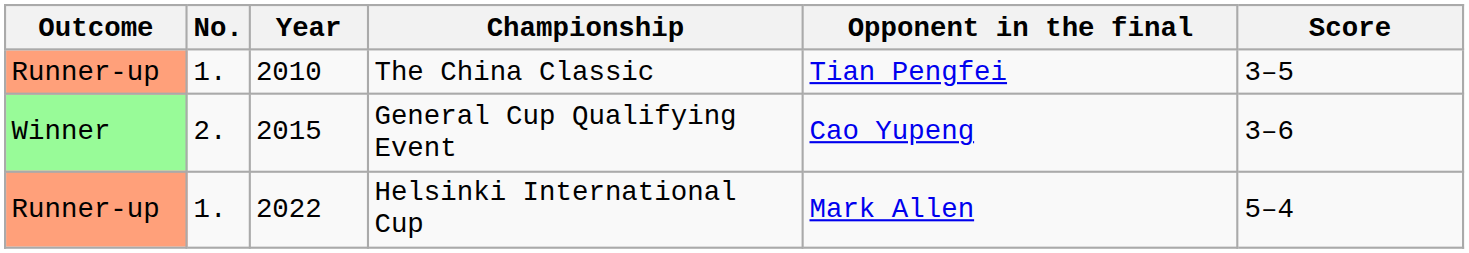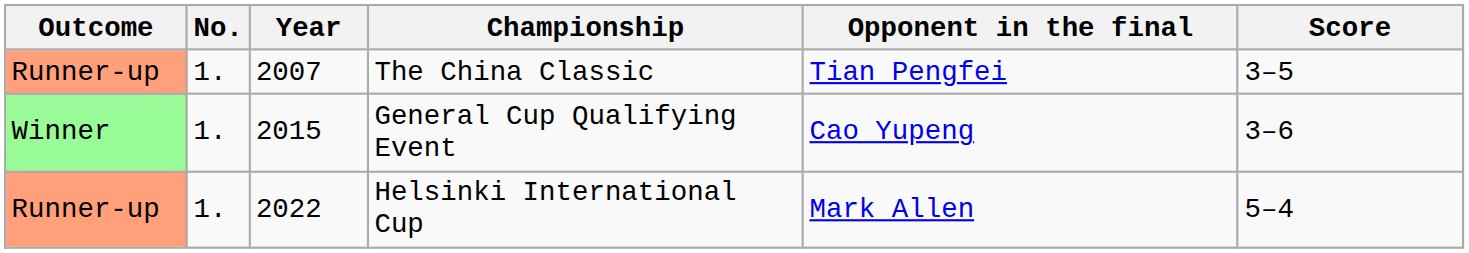(289, 72) 2010 -> (289, 72) 2007
(210, 133) 2. -> (210, 133) 1.
